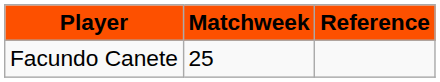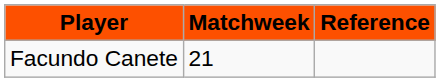(201, 58) 25 -> (201, 58) 21
